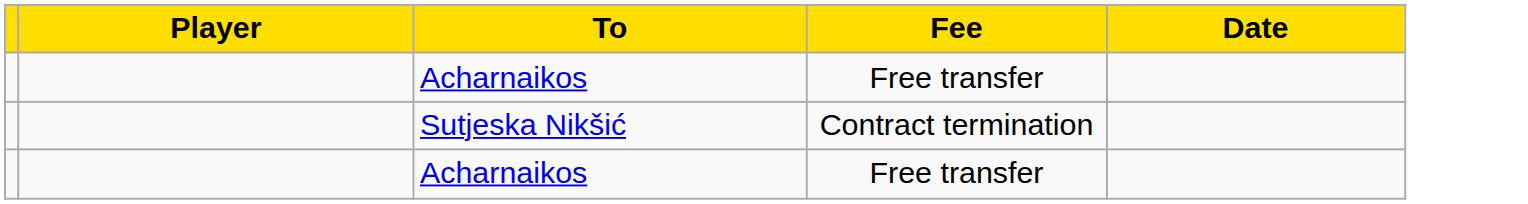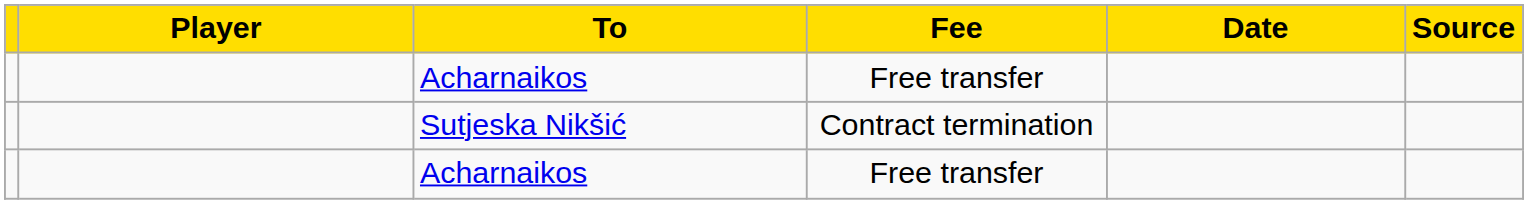+ column: (1464, 28)
